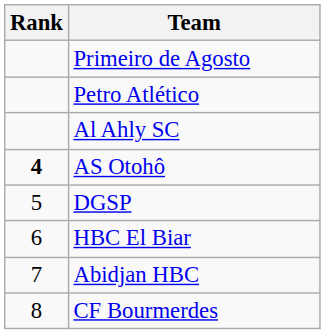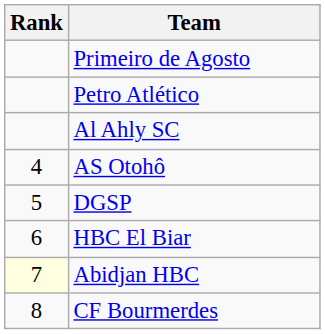(36, 166) bold -> (36, 166) normal
(36, 274) no background -> (36, 274) lightyellow background
